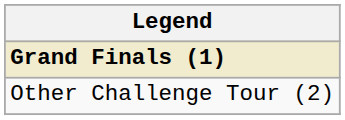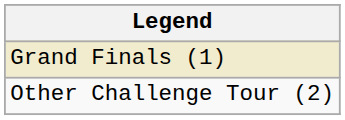(118, 60) bold -> (118, 60) normal
